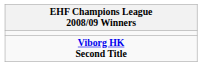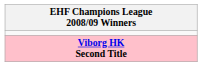(101, 48) no background -> (101, 48) pink background
